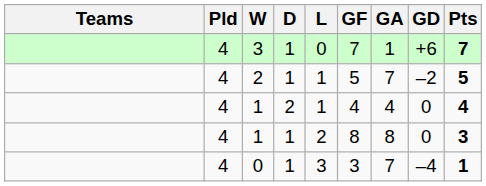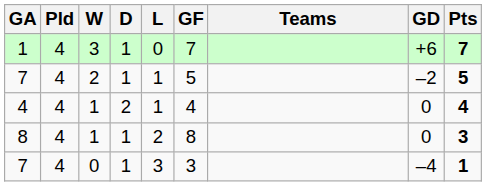columns swapped: (105, 19) <-> (390, 19)
